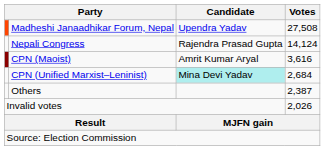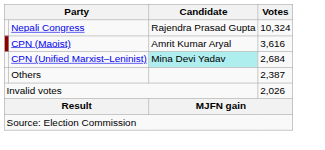- row: (93, 28)
(302, 43) 14,124 -> (275, 28) 10,324
